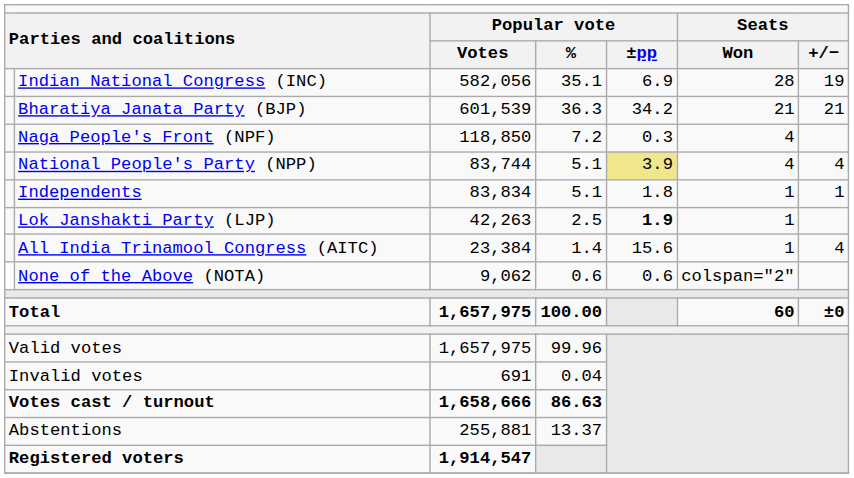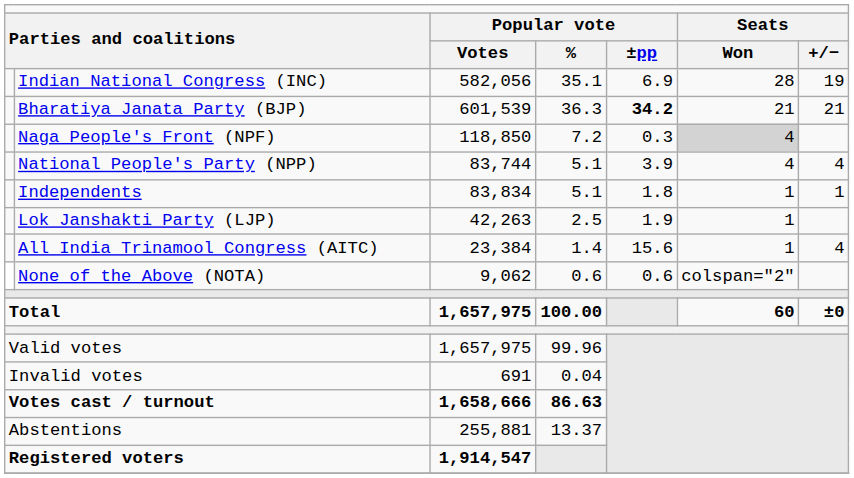(652, 110) normal -> (652, 110) bold
(789, 138) no background -> (789, 138) lightgrey background
(658, 166) khaki background -> (658, 166) no background
(658, 221) bold -> (658, 221) normal
